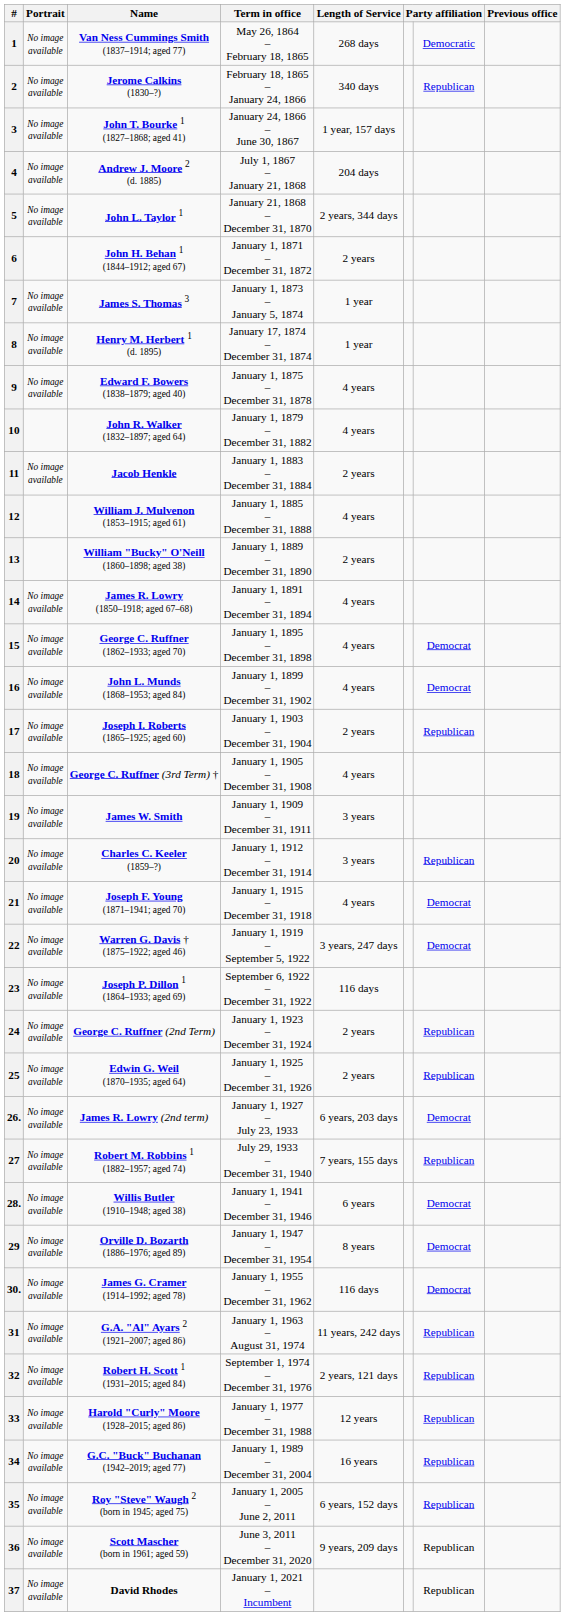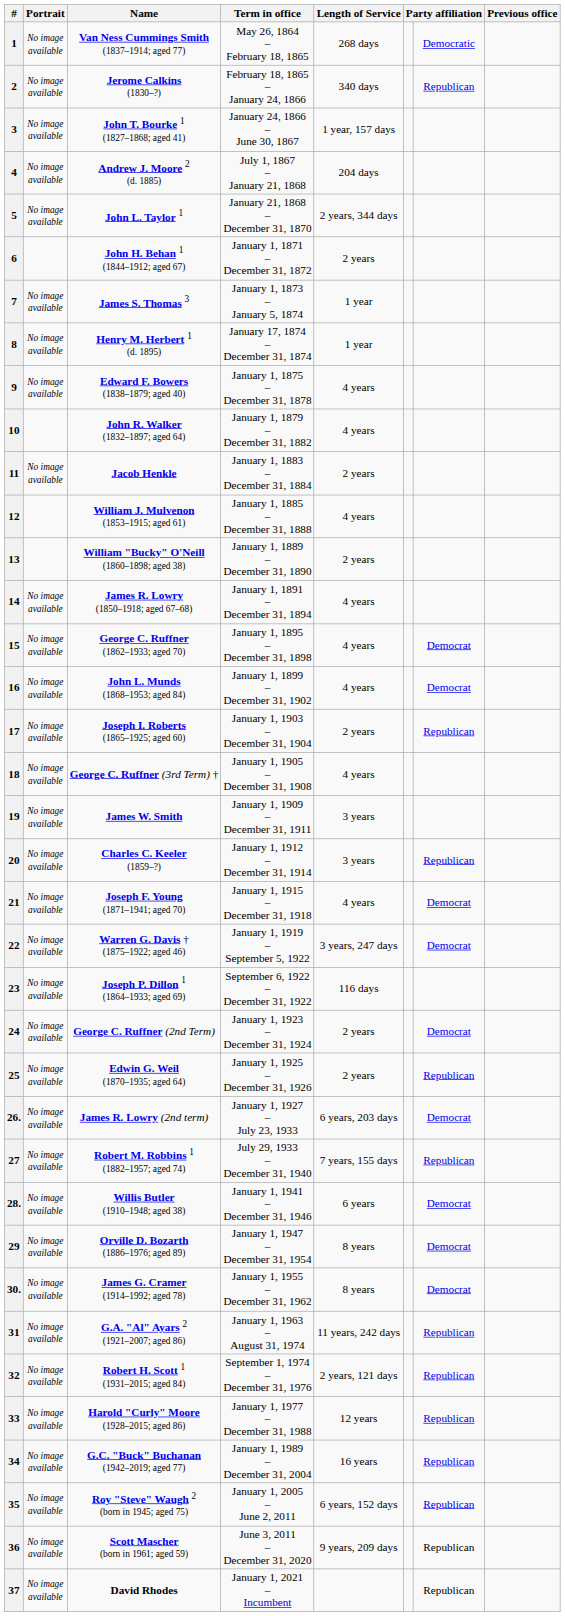(449, 1031) Republican -> (449, 1031) Democrat
(359, 1289) 116 days -> (359, 1289) 8 years
